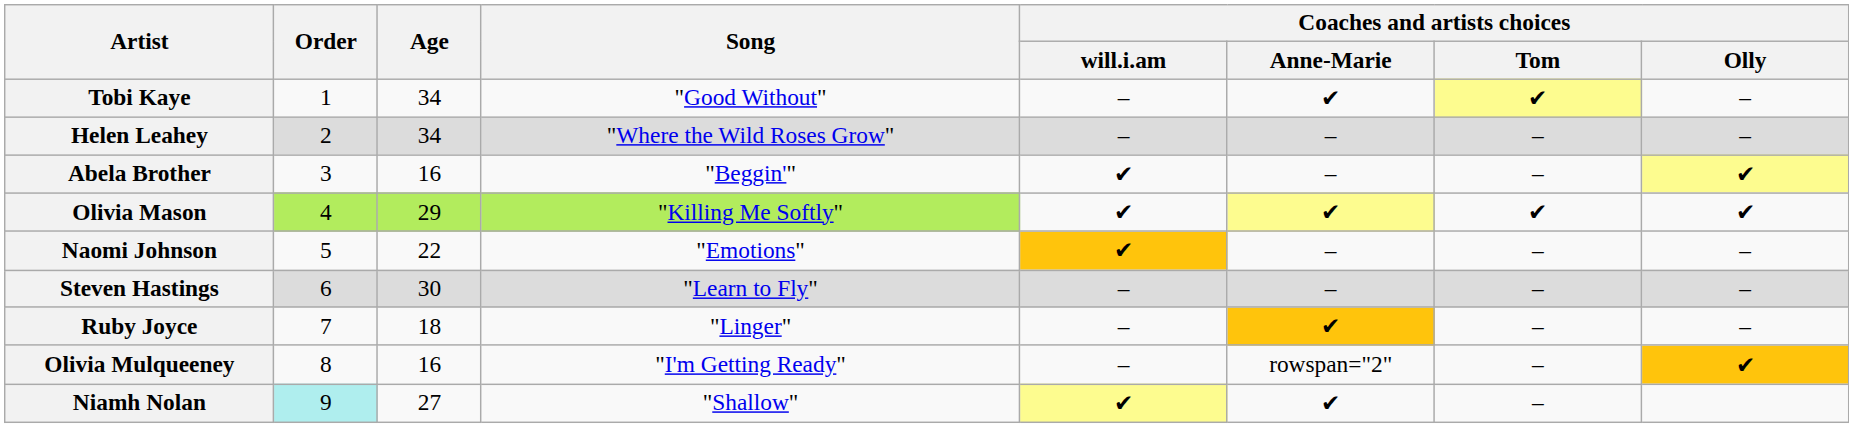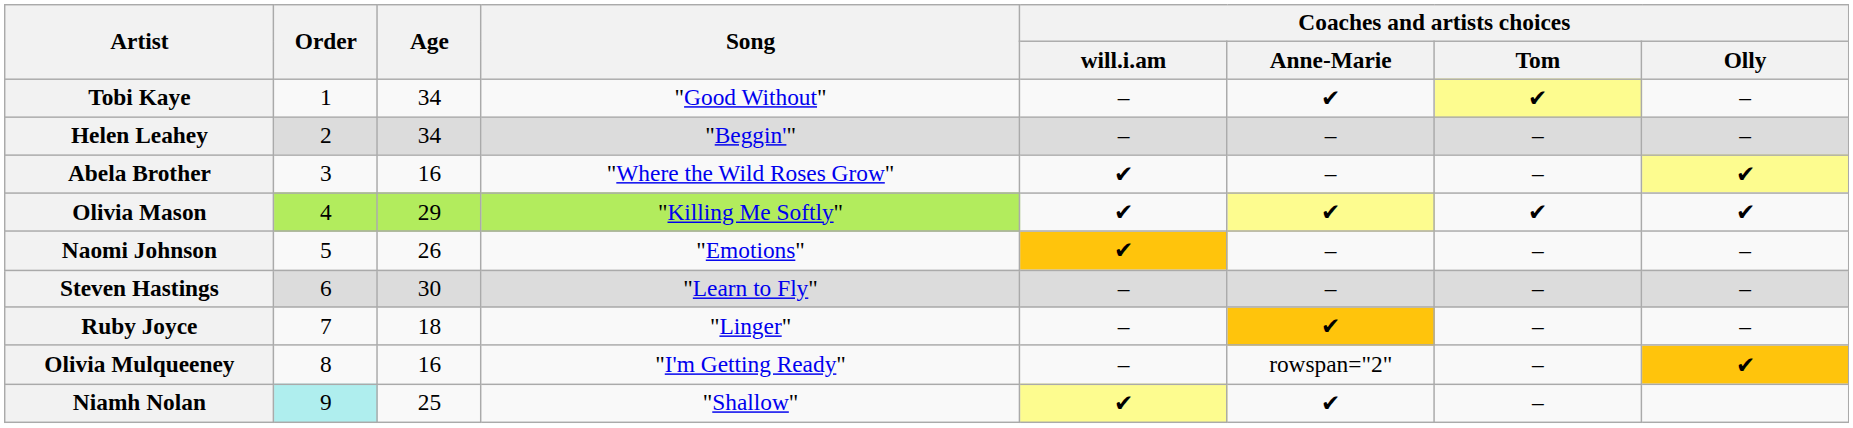(751, 135) "Where the Wild Roses Grow" -> (751, 135) "Beggin'"
(751, 173) "Beggin'" -> (751, 173) "Where the Wild Roses Grow"
(429, 250) 22 -> (429, 250) 26
(429, 402) 27 -> (429, 402) 25
